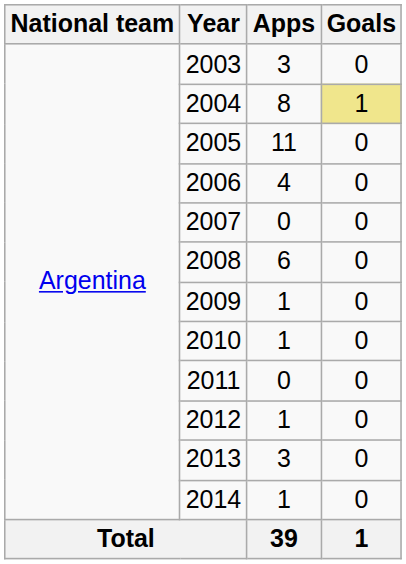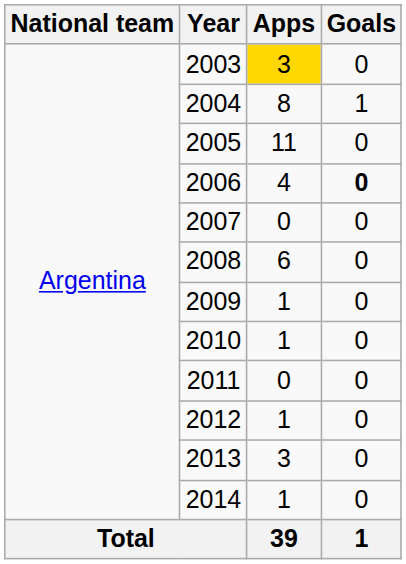(284, 63) no background -> (284, 63) gold background
(361, 103) khaki background -> (361, 103) no background
(361, 182) normal -> (361, 182) bold
